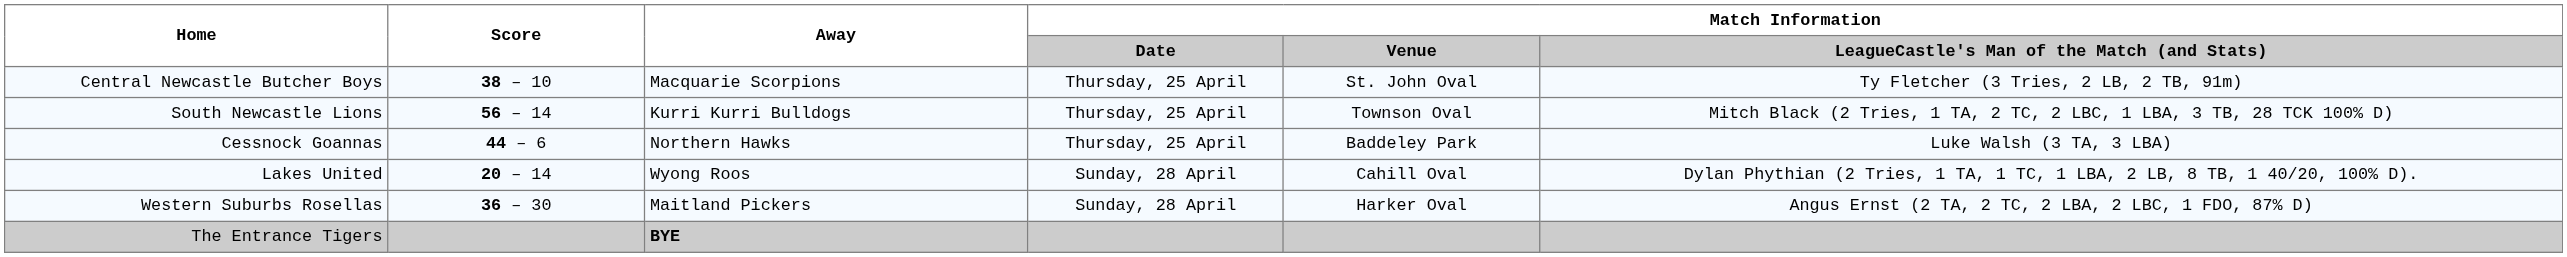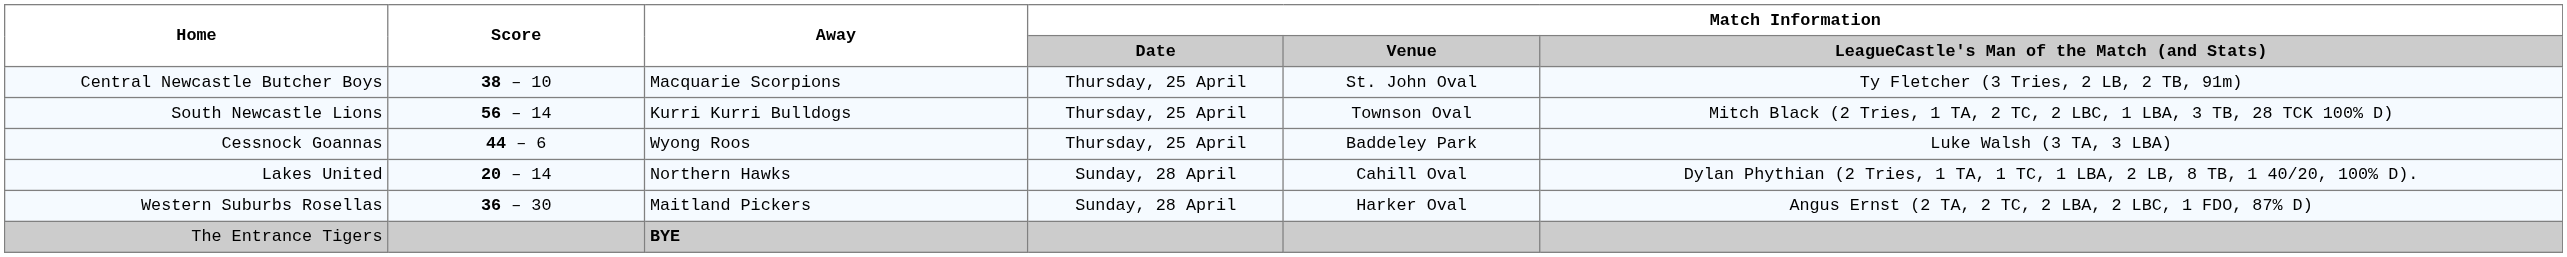(720, 144) Northern Hawks -> (700, 144) Wyong Roos
(700, 175) Wyong Roos -> (720, 175) Northern Hawks
